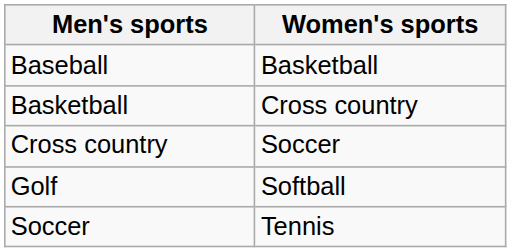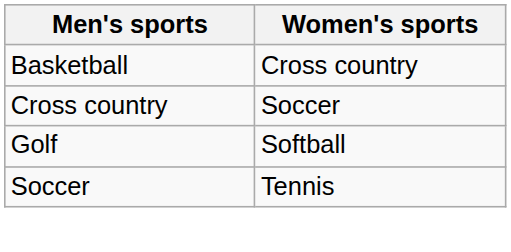- row: (59, 65)
